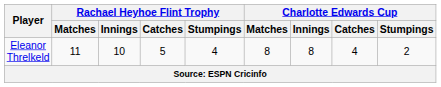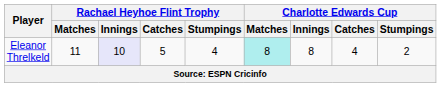(119, 51) no background -> (119, 51) lavender background
(267, 51) no background -> (267, 51) paleturquoise background
